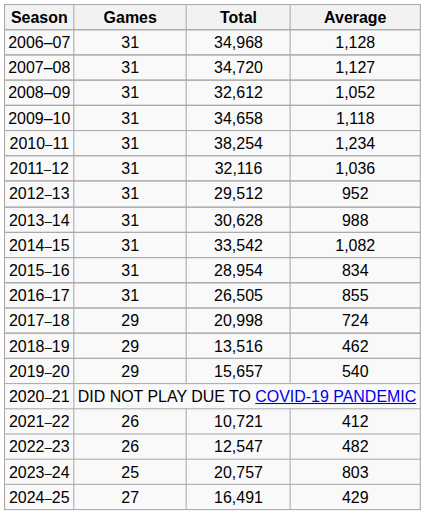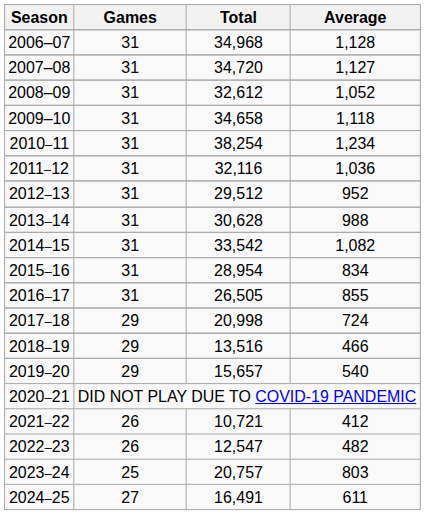(355, 346) 462 -> (355, 346) 466
(355, 497) 429 -> (355, 497) 611
